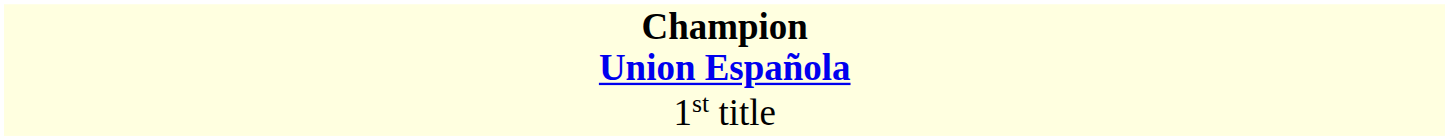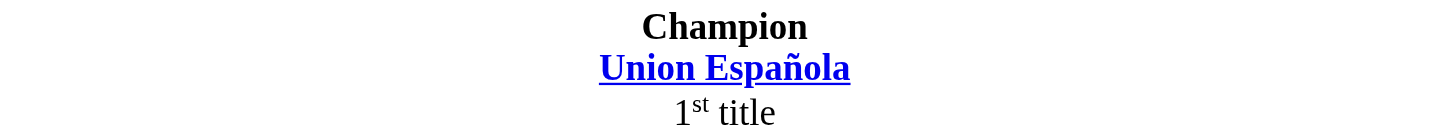(725, 69) lightyellow background -> (725, 69) no background
